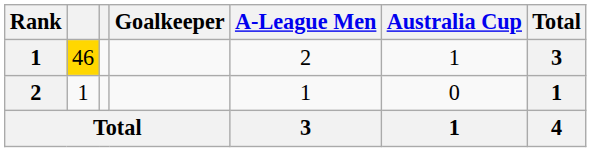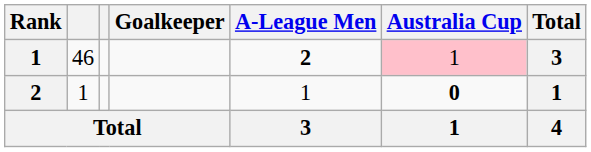(83, 57) gold background -> (83, 57) no background
(306, 57) normal -> (306, 57) bold
(454, 57) no background -> (454, 57) pink background
(454, 92) normal -> (454, 92) bold
